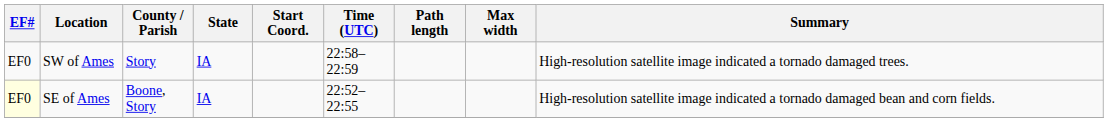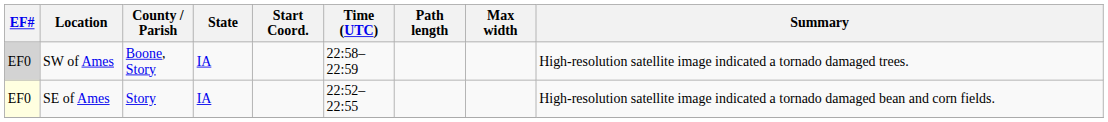(19, 61) no background -> (19, 61) lightgrey background
(141, 61) Story -> (146, 61) Boone, Story
(146, 98) Boone, Story -> (141, 98) Story
